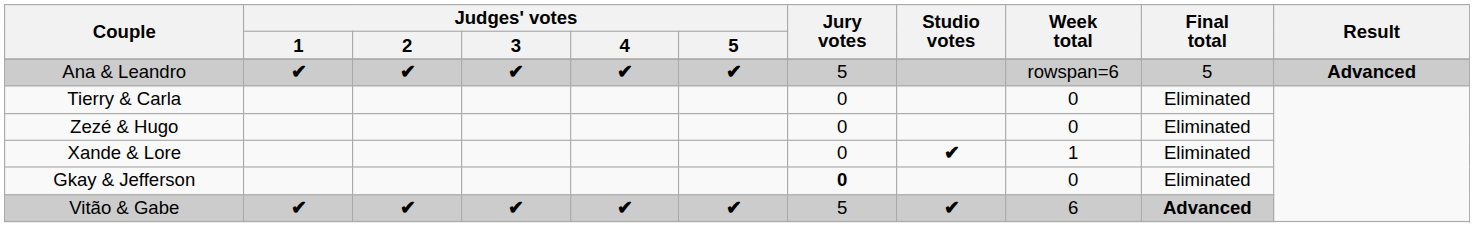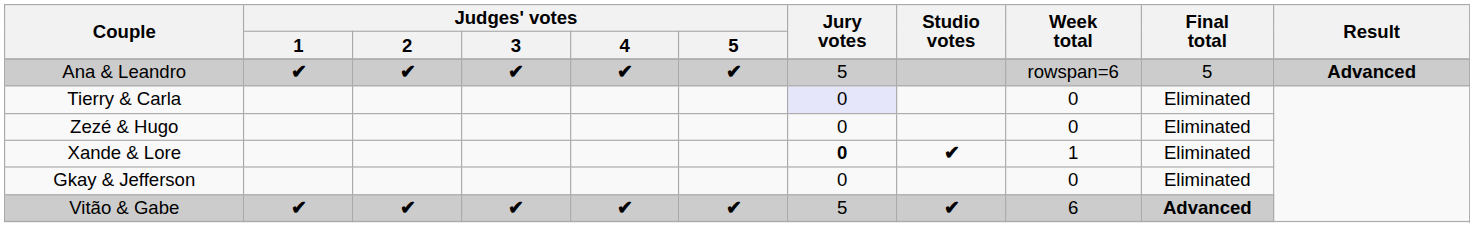(842, 99) no background -> (842, 99) lavender background
(842, 153) normal -> (842, 153) bold
(842, 180) bold -> (842, 180) normal
